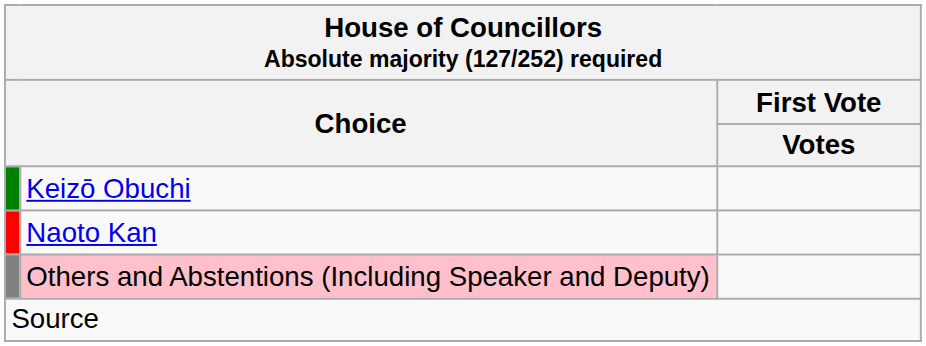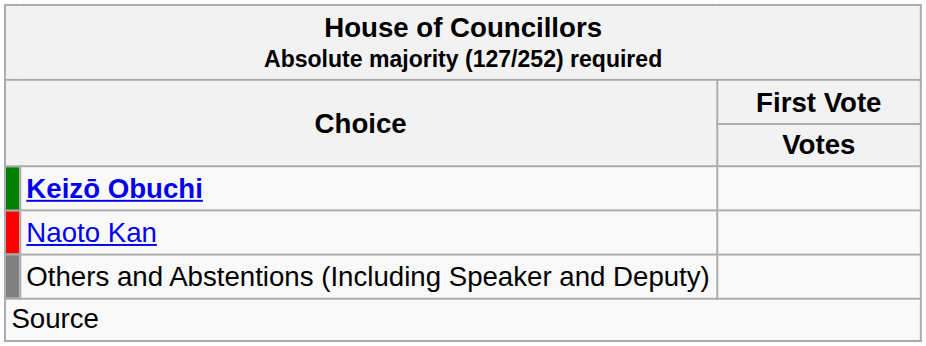(108, 189) normal -> (115, 189) bold
(368, 276) pink background -> (368, 276) no background
